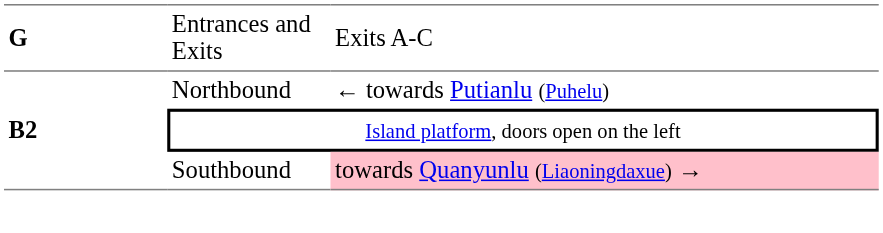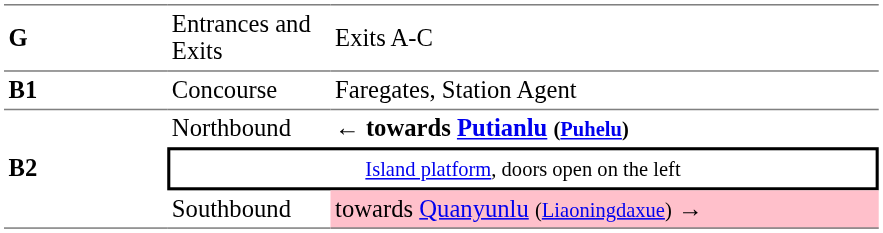+ row: (225, 89)
(472, 89) normal -> (482, 128) bold
